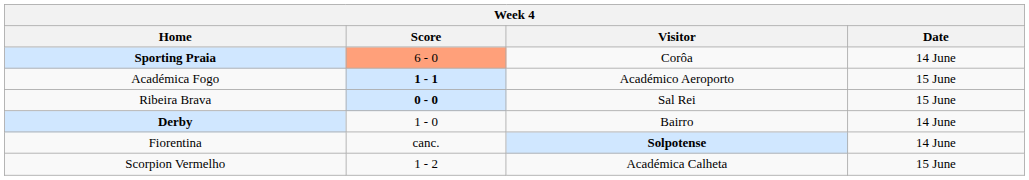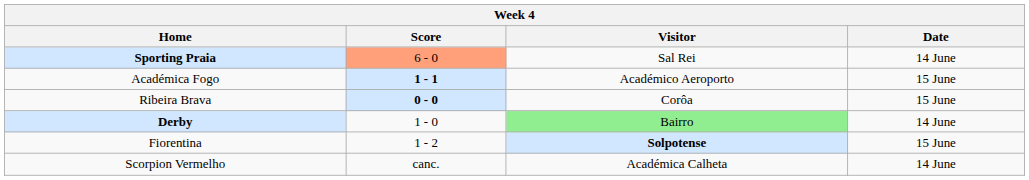(677, 57) Corôa -> (677, 57) Sal Rei
(677, 100) Sal Rei -> (677, 100) Corôa
(677, 121) no background -> (677, 121) lightgreen background
(426, 143) canc. -> (426, 143) 1 - 2
(936, 143) 14 June -> (936, 143) 15 June
(426, 164) 1 - 2 -> (426, 164) canc.
(936, 164) 15 June -> (936, 164) 14 June
